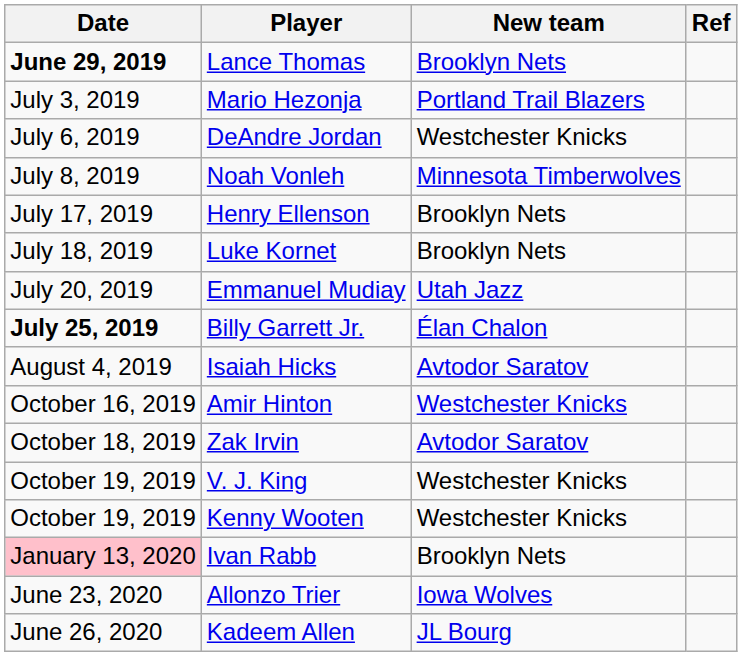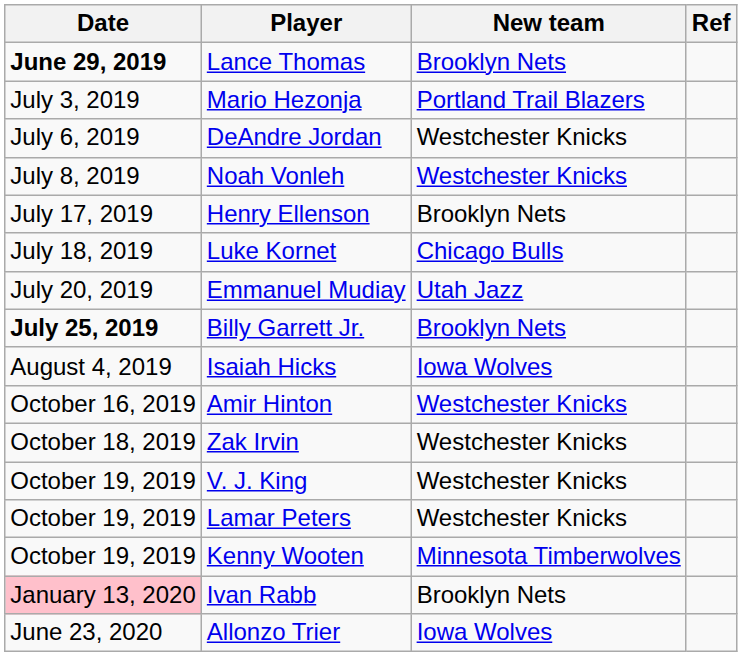(549, 175) Minnesota Timberwolves -> (522, 175) Westchester Knicks
(491, 251) Brooklyn Nets -> (490, 251) Chicago Bulls
(482, 328) Élan Chalon -> (491, 328) Brooklyn Nets
(502, 366) Avtodor Saratov -> (484, 366) Iowa Wolves
(502, 442) Avtodor Saratov -> (522, 442) Westchester Knicks
+ row: (279, 518)
(522, 518) Westchester Knicks -> (549, 556) Minnesota Timberwolves
- row: (281, 632)
